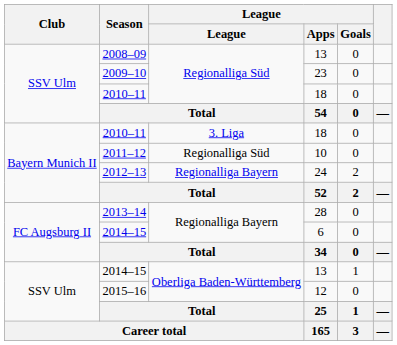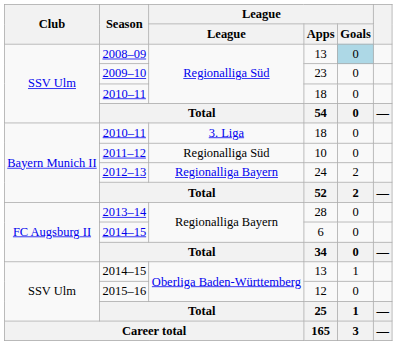(356, 53) no background -> (356, 53) lightblue background
